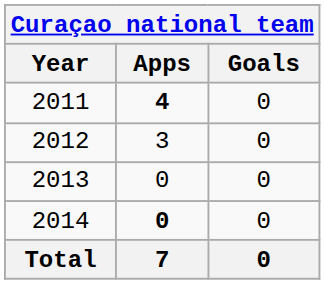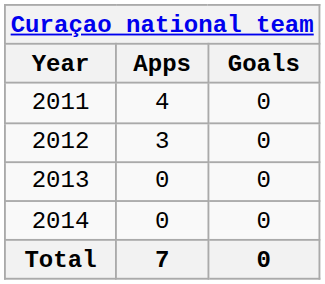(162, 103) bold -> (162, 103) normal
(162, 221) bold -> (162, 221) normal
